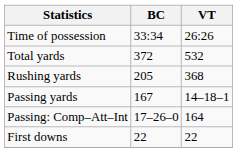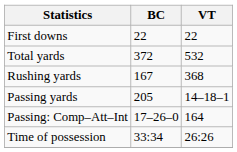rows swapped: (37, 137) <-> (57, 35)
(143, 76) 205 -> (143, 76) 167
(143, 96) 167 -> (143, 96) 205
